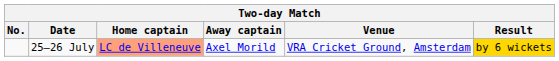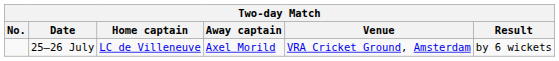(150, 47) lightsalmon background -> (150, 47) no background
(514, 47) gold background -> (514, 47) no background
